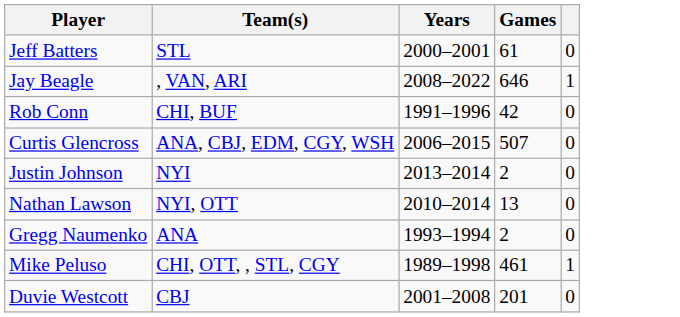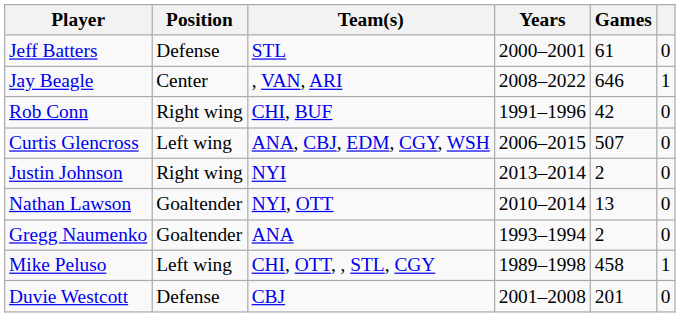+ column: (199, 19)
(514, 265) 461 -> (609, 265) 458
